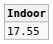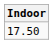(23, 31) 17.55 -> (23, 31) 17.50
